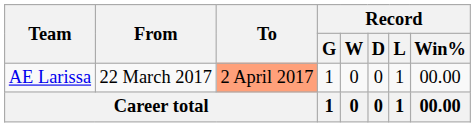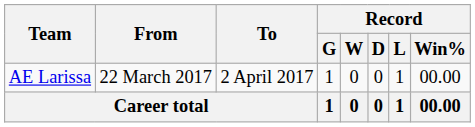(267, 77) lightsalmon background -> (267, 77) no background
